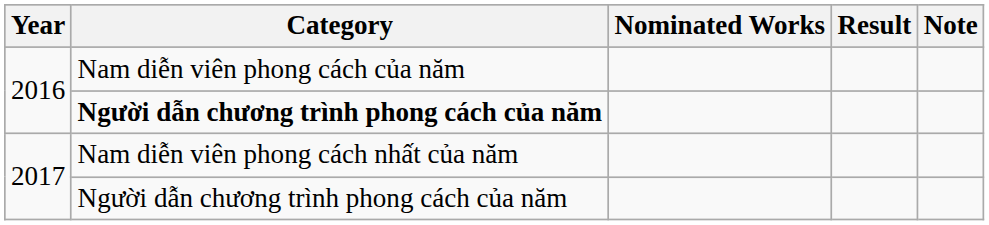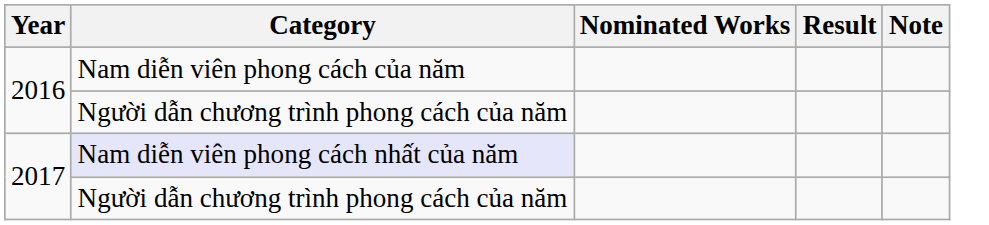(340, 111) bold -> (322, 111) normal
(298, 154) no background -> (298, 154) lavender background
